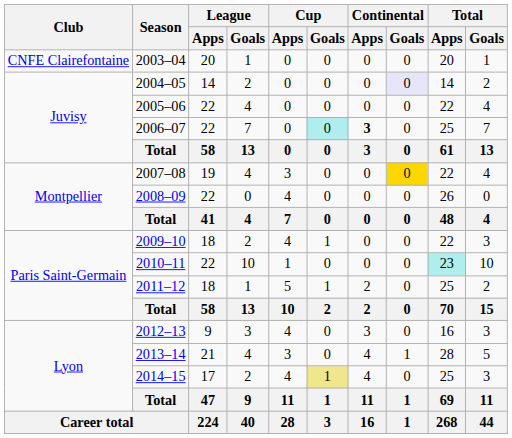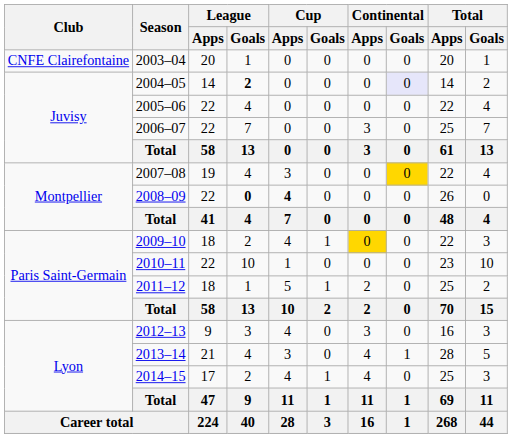(248, 83) normal -> (248, 83) bold
(327, 128) paleturquoise background -> (327, 128) no background
(367, 128) bold -> (367, 128) normal
(248, 196) normal -> (248, 196) bold
(288, 196) normal -> (288, 196) bold
(367, 241) no background -> (367, 241) gold background
(447, 264) paleturquoise background -> (447, 264) no background
(327, 377) khaki background -> (327, 377) no background
